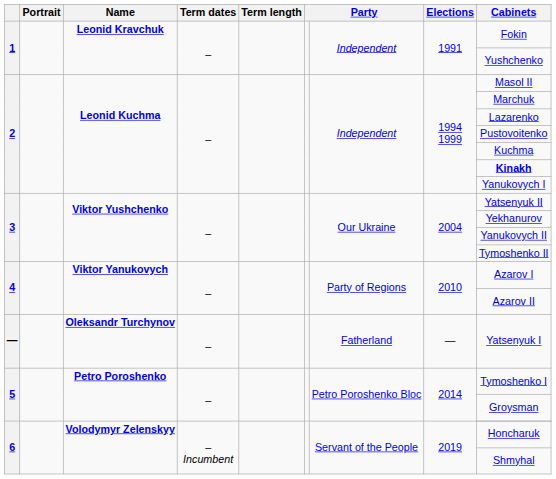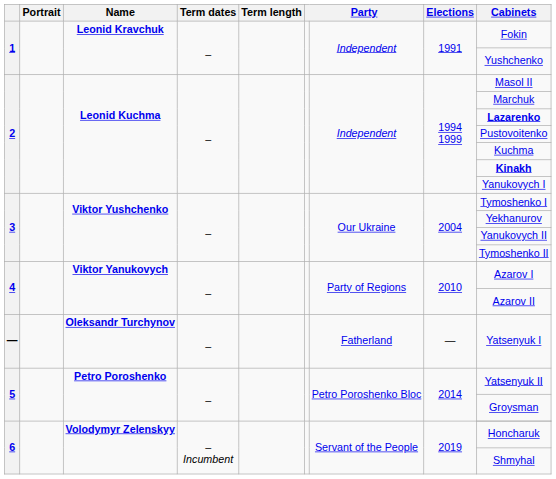(514, 117) normal -> (514, 117) bold
(514, 202) Yatsenyuk II -> (514, 202) Tymoshenko I
(514, 381) Tymoshenko I -> (514, 381) Yatsenyuk II
